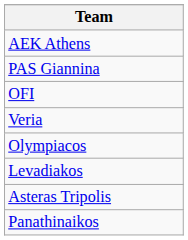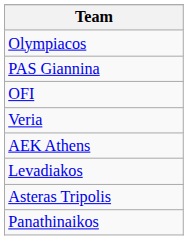(49, 43) AEK Athens -> (47, 43) Olympiacos
(47, 145) Olympiacos -> (49, 145) AEK Athens
